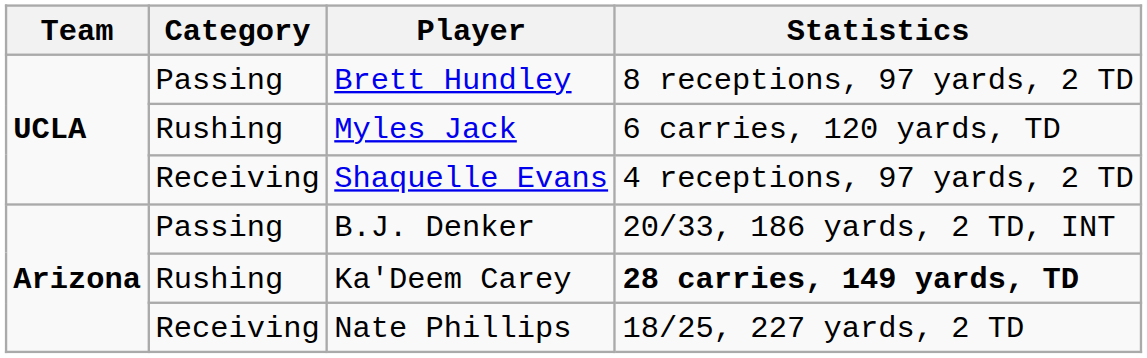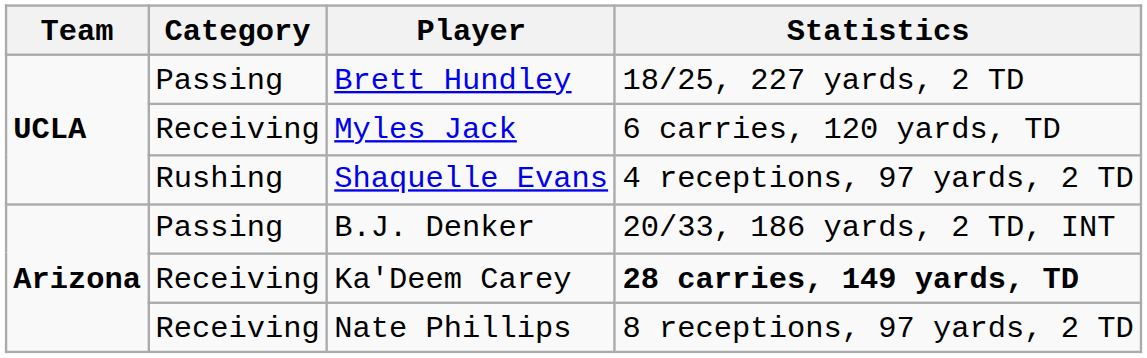(878, 80) 8 receptions, 97 yards, 2 TD -> (823, 80) 18/25, 227 yards, 2 TD
(219, 130) Rushing -> (238, 130) Receiving
(238, 179) Receiving -> (219, 179) Rushing
(219, 278) Rushing -> (238, 278) Receiving
(823, 328) 18/25, 227 yards, 2 TD -> (878, 328) 8 receptions, 97 yards, 2 TD
